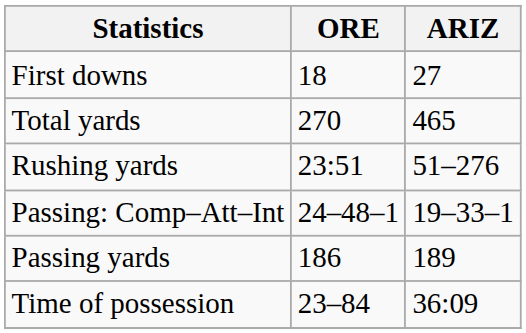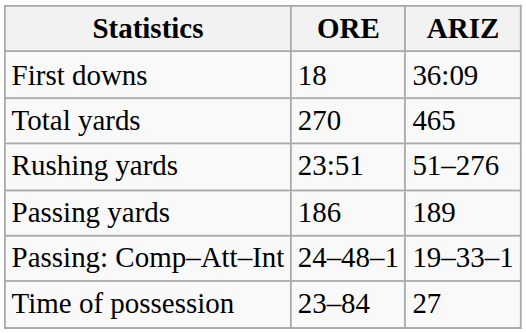(427, 74) 27 -> (445, 74) 36:09
rows swapped: (91, 258) <-> (148, 212)
(445, 303) 36:09 -> (427, 303) 27
